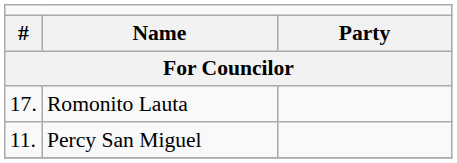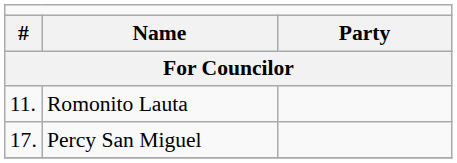(23, 104) 17. -> (23, 104) 11.
(23, 139) 11. -> (23, 139) 17.
